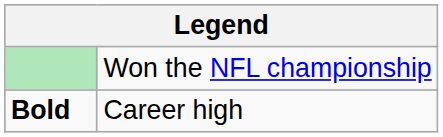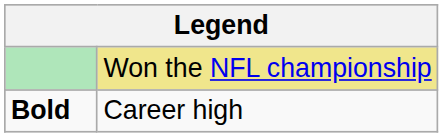(268, 68) no background -> (268, 68) khaki background
